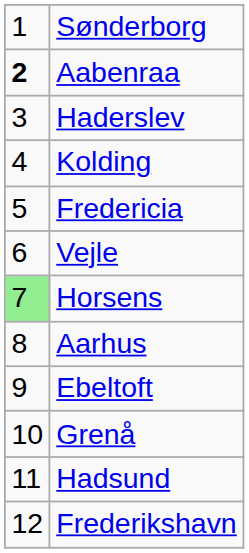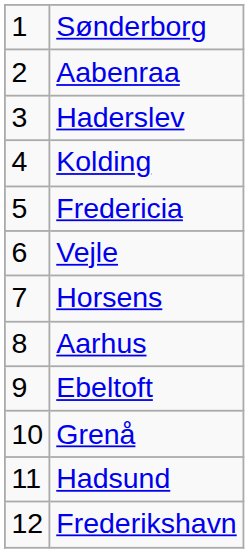(19, 72) bold -> (19, 72) normal
(19, 298) lightgreen background -> (19, 298) no background
